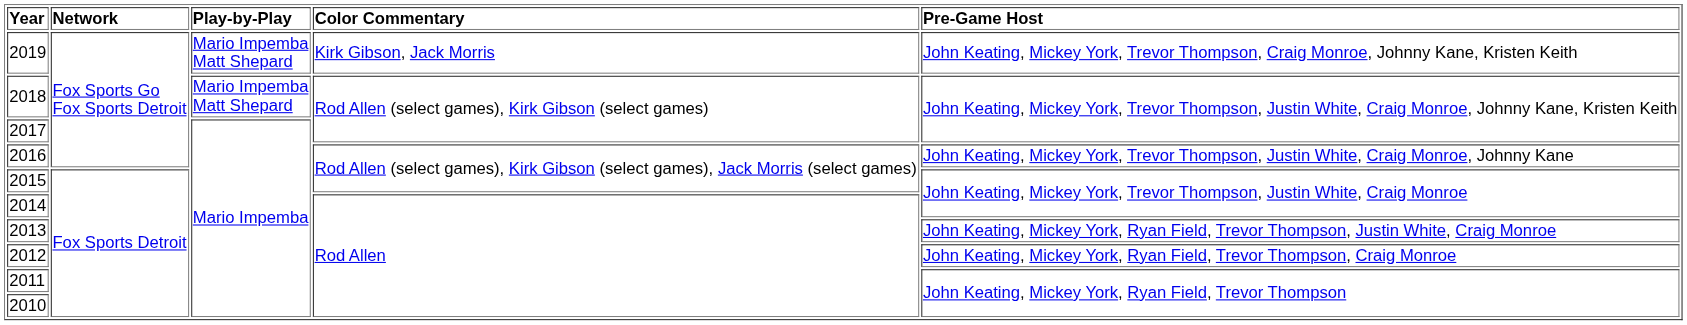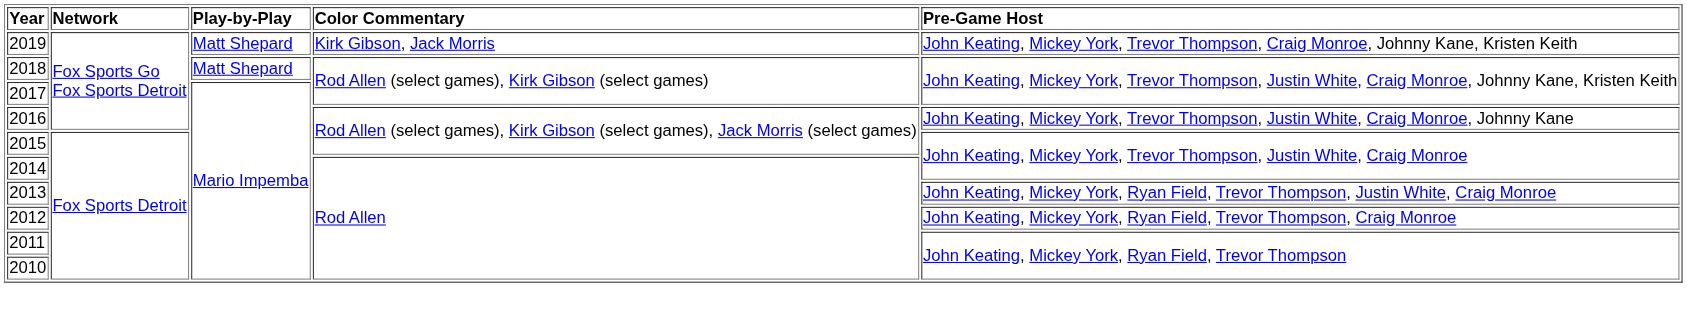(251, 52) Mario Impemba Matt Shepard -> (243, 43) Matt Shepard
(251, 96) Mario Impemba Matt Shepard -> (243, 68) Matt Shepard
